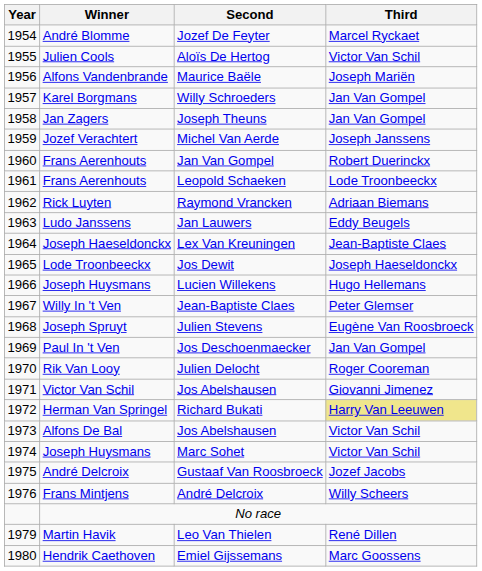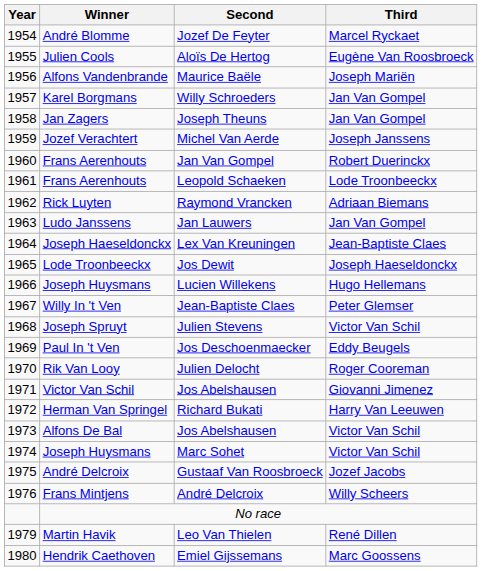(374, 56) Victor Van Schil -> (401, 56) Eugène Van Roosbroeck
(369, 222) Eddy Beugels -> (377, 222) Jan Van Gompel
(401, 327) Eugène Van Roosbroeck -> (374, 327) Victor Van Schil
(377, 347) Jan Van Gompel -> (369, 347) Eddy Beugels
(386, 410) khaki background -> (386, 410) no background
